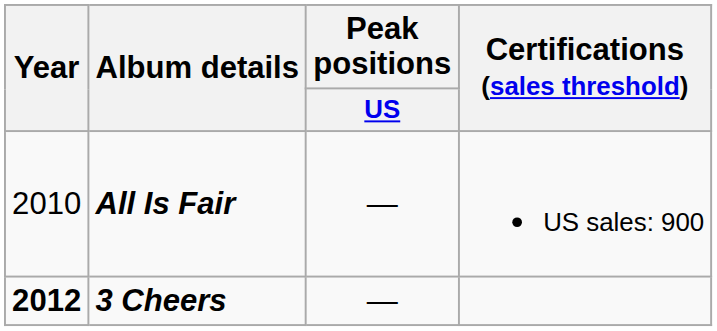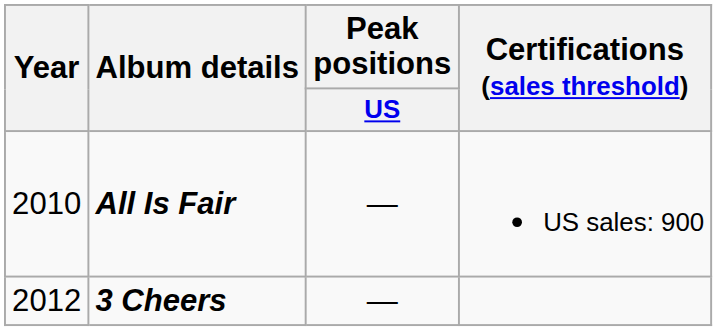(47, 300) bold -> (47, 300) normal
